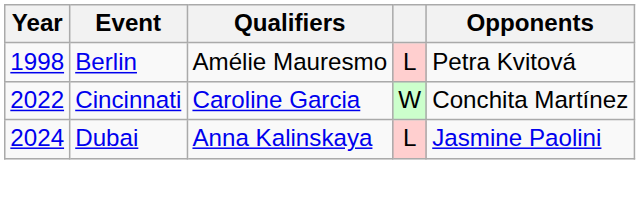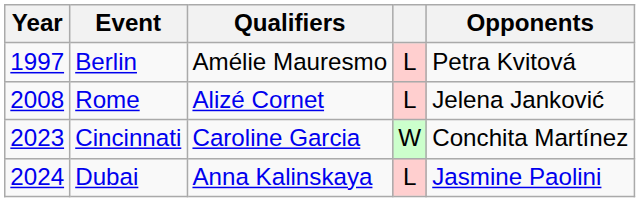(37, 61) 1998 -> (37, 61) 1997
+ row: (107, 100)
(37, 100) 2022 -> (37, 138) 2023
